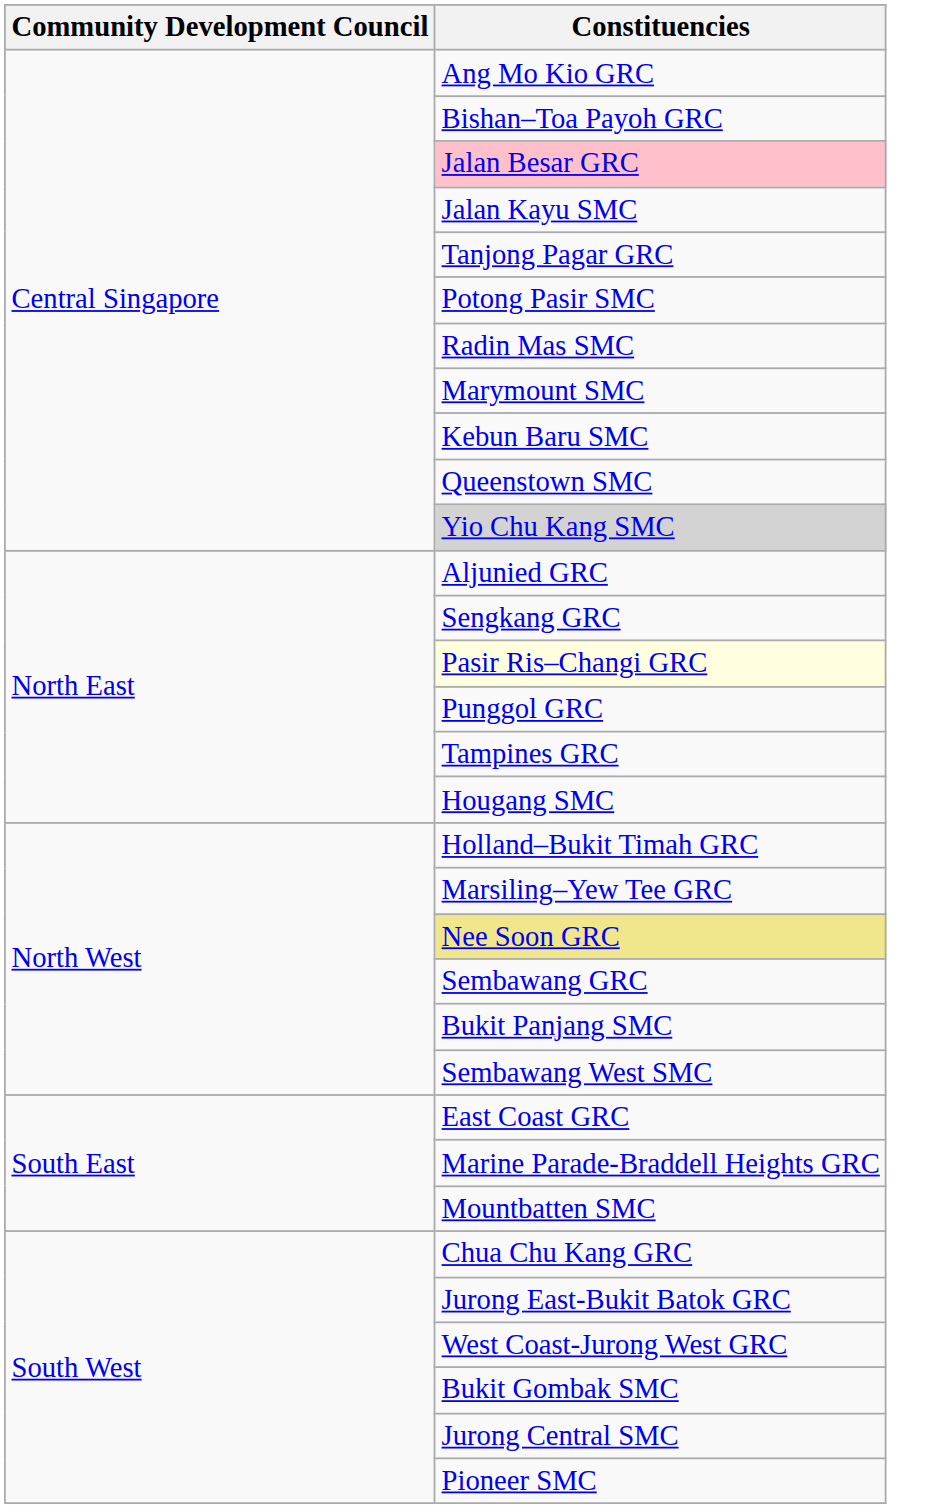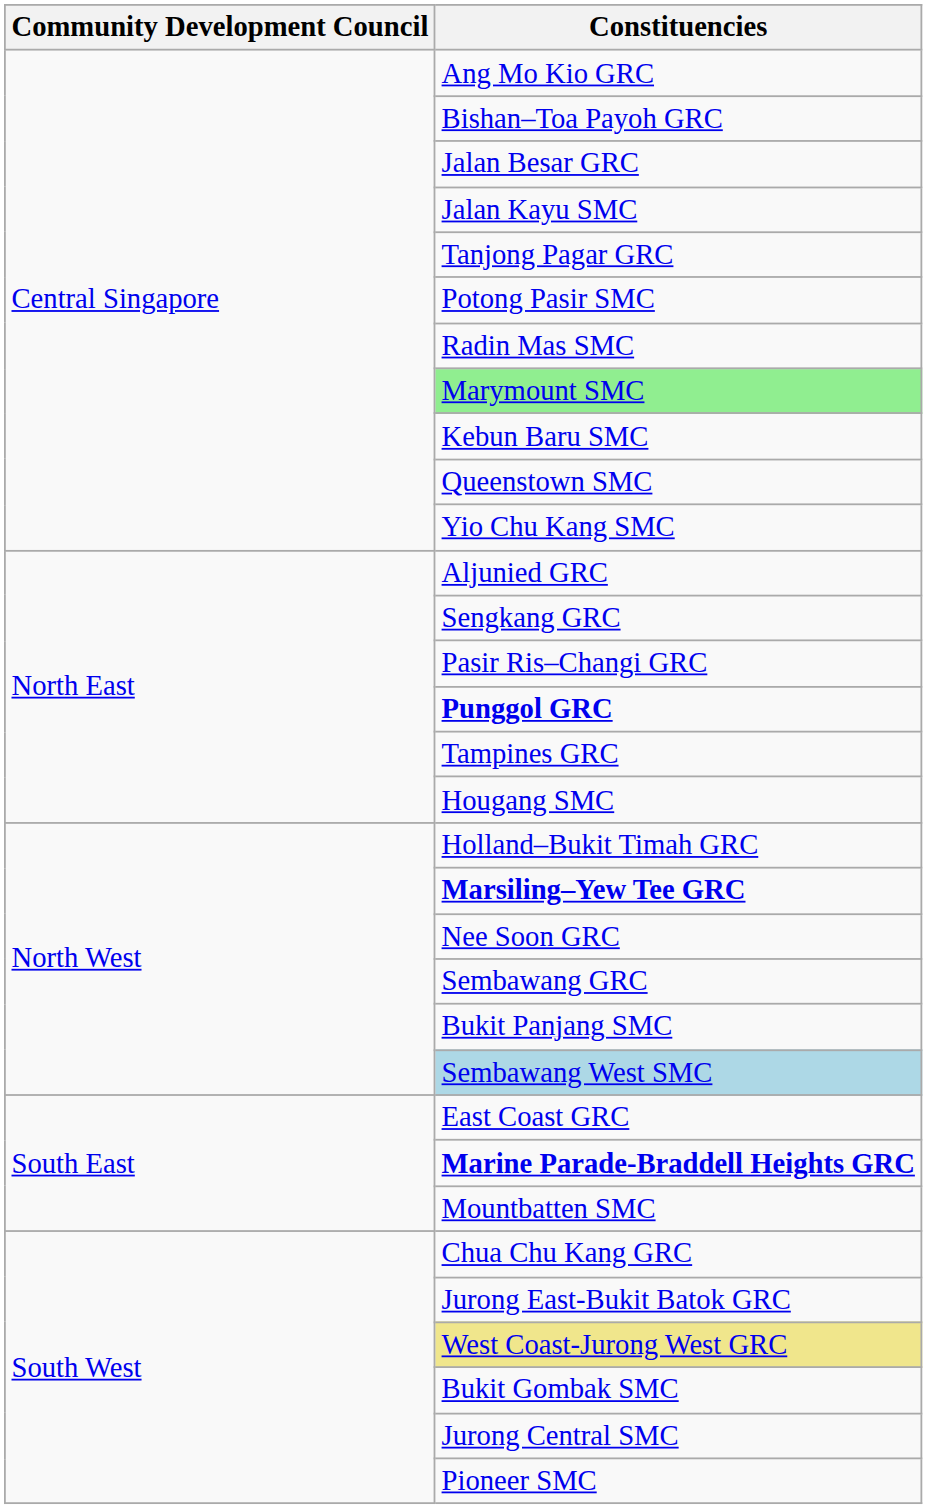(540, 163) pink background -> (540, 163) no background
(543, 390) no background -> (543, 390) lightgreen background
(558, 526) lightgrey background -> (558, 526) no background
(574, 663) lightyellow background -> (574, 663) no background
(522, 708) normal -> (527, 708) bold
(587, 890) normal -> (594, 890) bold
(531, 935) khaki background -> (531, 935) no background
(577, 1071) no background -> (577, 1071) lightblue background
(661, 1162) normal -> (678, 1162) bold
(614, 1344) no background -> (614, 1344) khaki background
